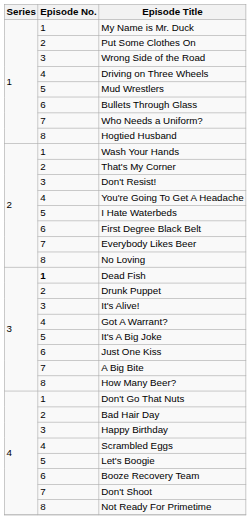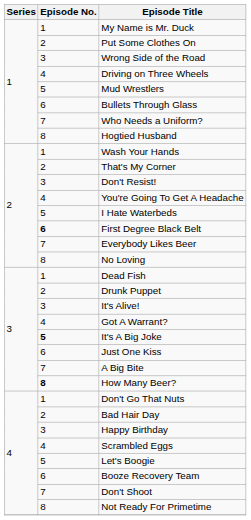(43, 228) normal -> (43, 228) bold
(43, 275) bold -> (43, 275) normal
(43, 337) normal -> (43, 337) bold
(43, 383) normal -> (43, 383) bold
